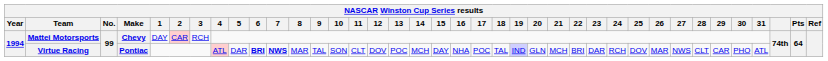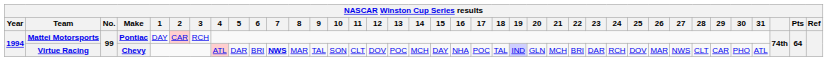(134, 37) Chevy -> (134, 37) Pontiac
(134, 50) Pontiac -> (134, 50) Chevy
(258, 50) bold -> (258, 50) normal
